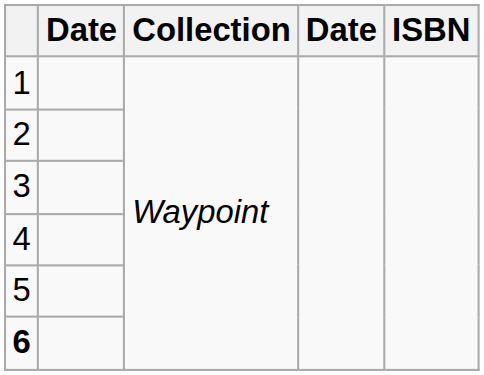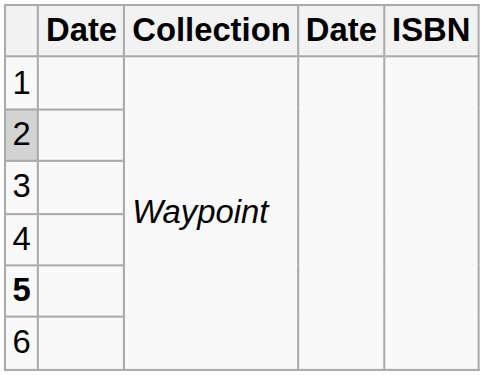(22, 134) no background -> (22, 134) lightgrey background
(22, 290) normal -> (22, 290) bold
(22, 342) bold -> (22, 342) normal
